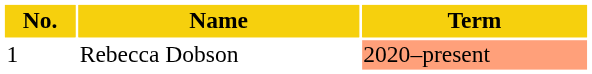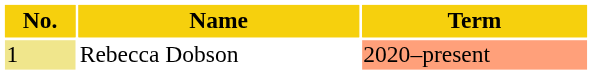(12, 54) no background -> (12, 54) khaki background
